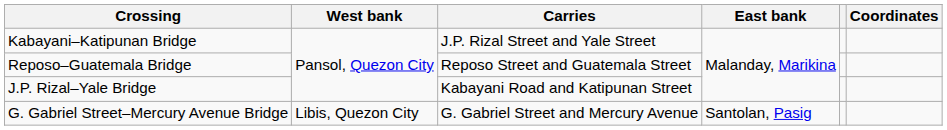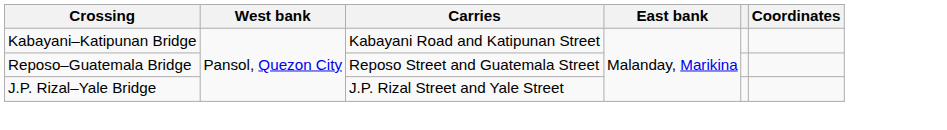(548, 40) J.P. Rizal Street and Yale Street -> (475, 40) Kabayani Road and Katipunan Street
(566, 88) Kabayani Road and Katipunan Street -> (456, 88) J.P. Rizal Street and Yale Street
- row: (148, 112)
